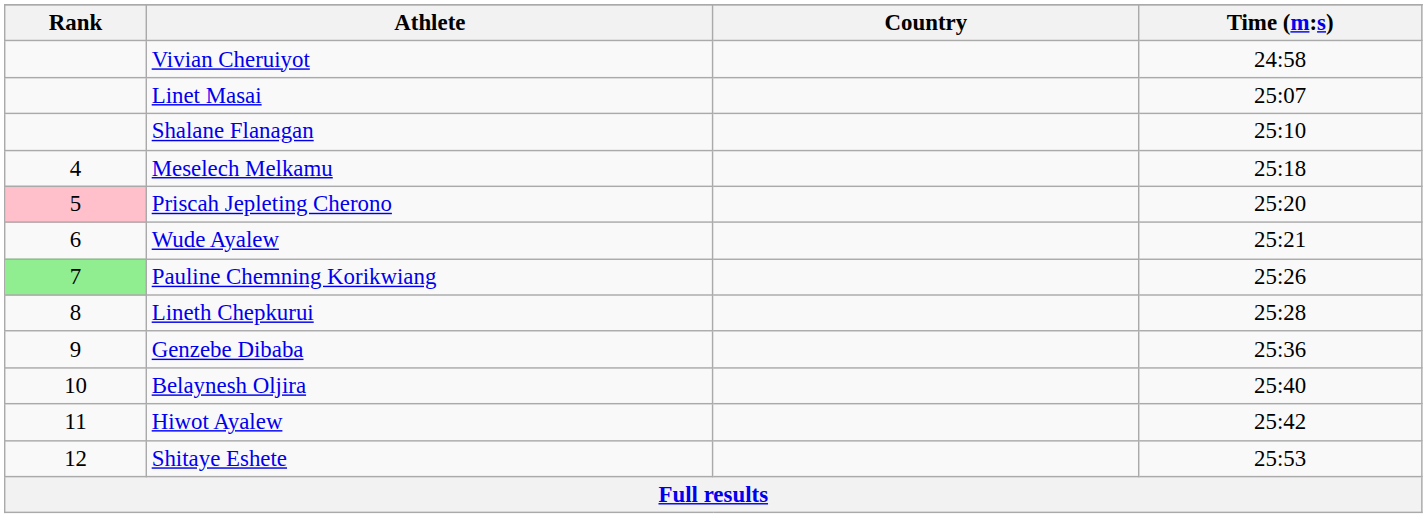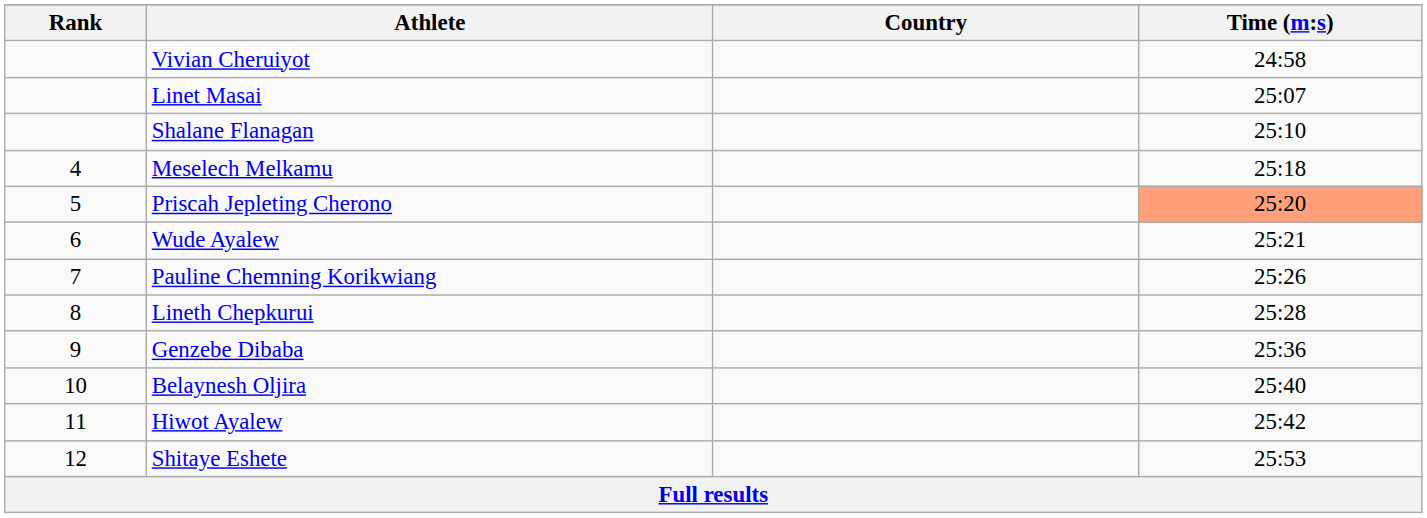(76, 204) pink background -> (76, 204) no background
(1280, 204) no background -> (1280, 204) lightsalmon background
(76, 276) lightgreen background -> (76, 276) no background
